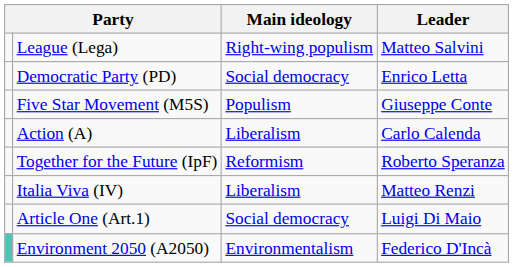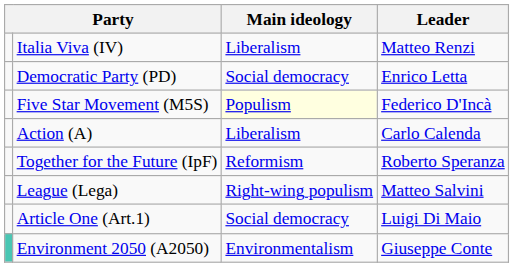rows swapped: (67, 47) <-> (70, 190)
(258, 104) no background -> (258, 104) lightyellow background
(437, 104) Giuseppe Conte -> (436, 104) Federico D'Incà
(436, 247) Federico D'Incà -> (437, 247) Giuseppe Conte
